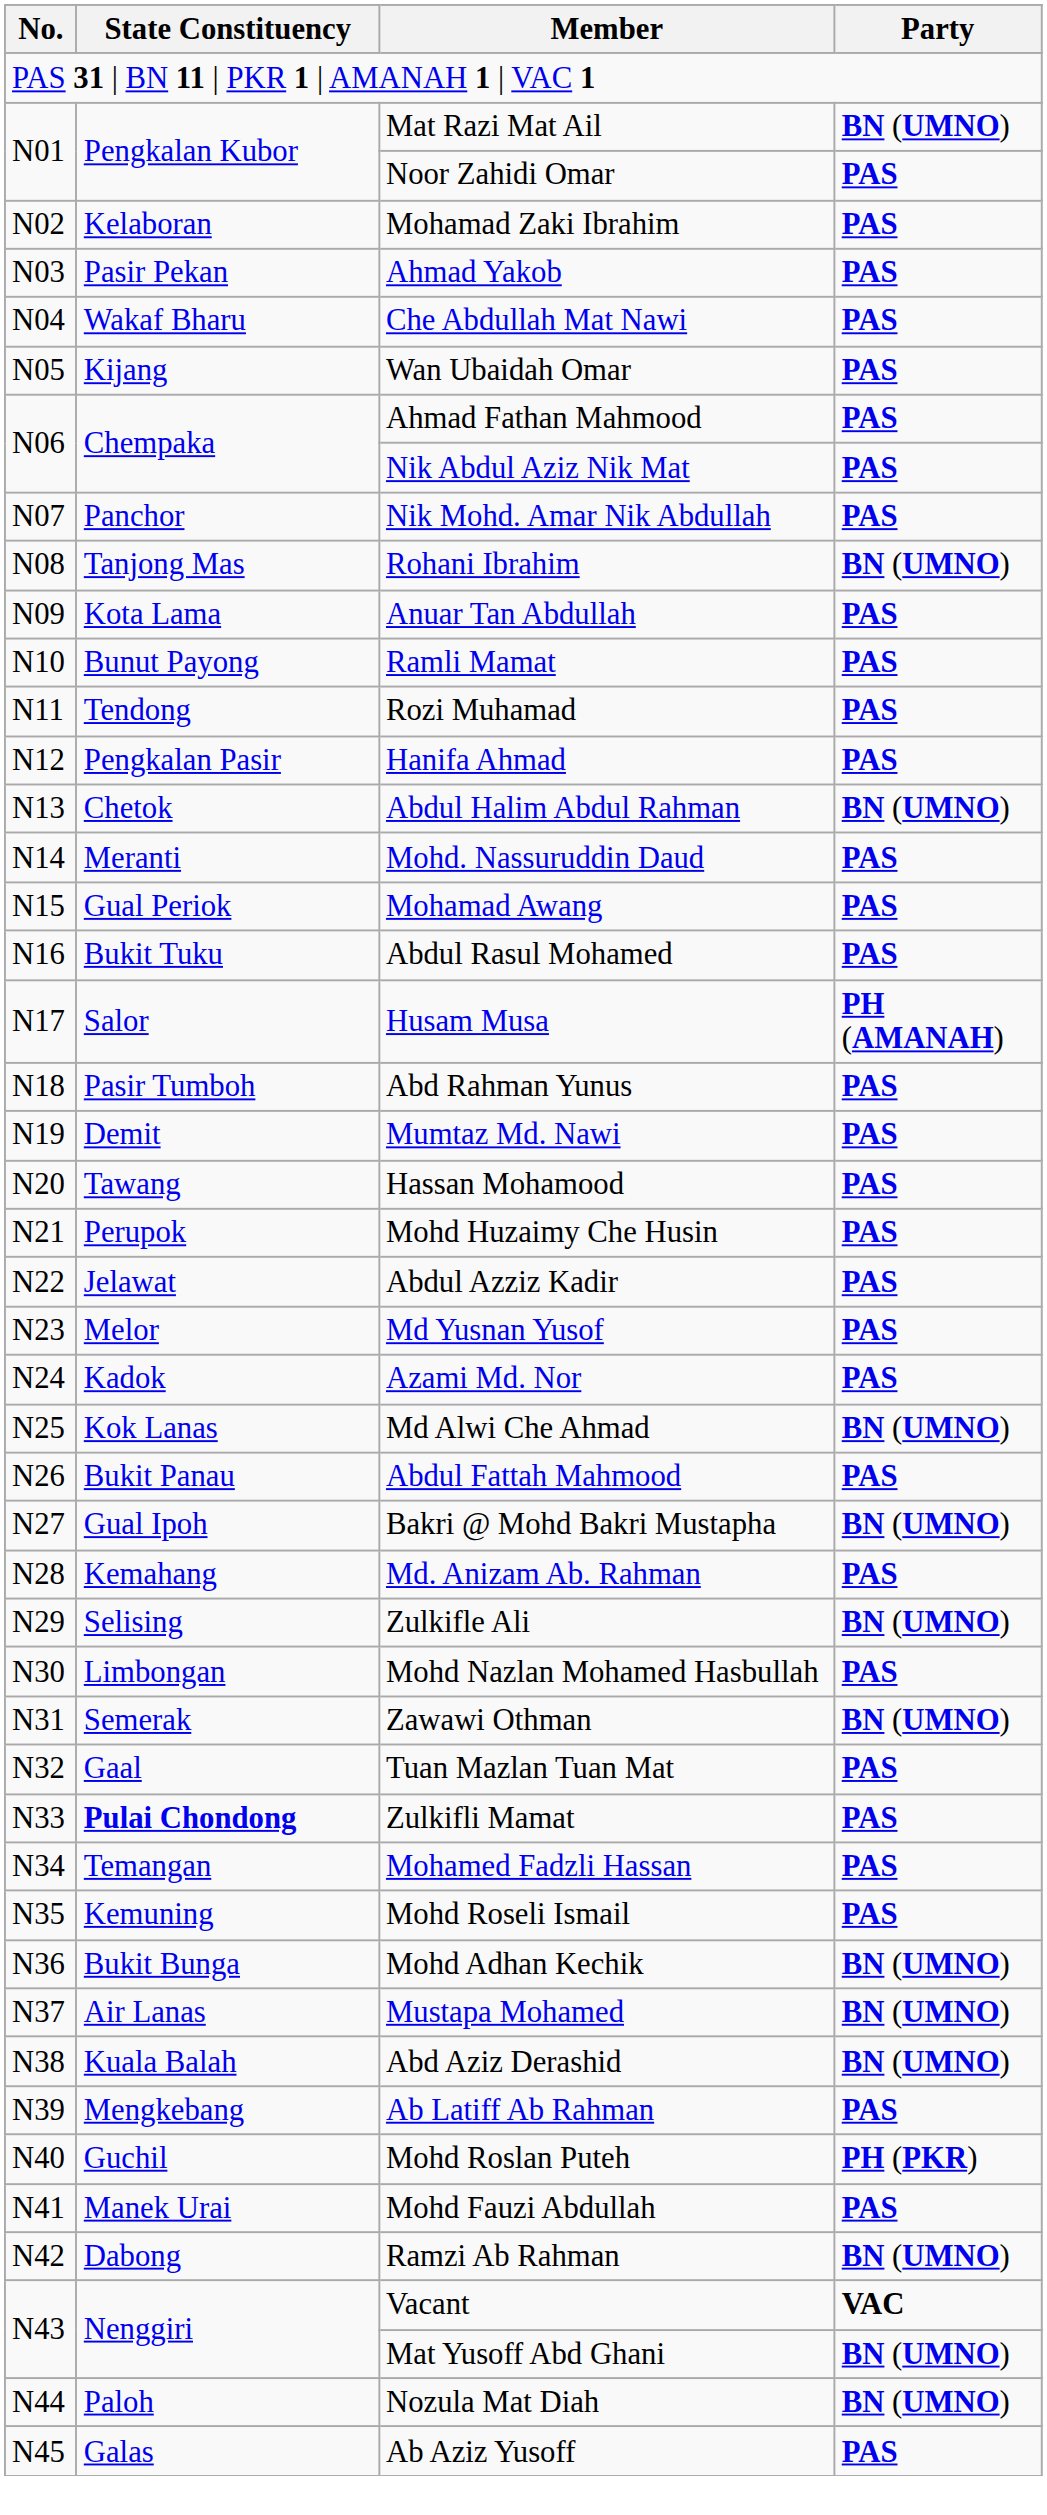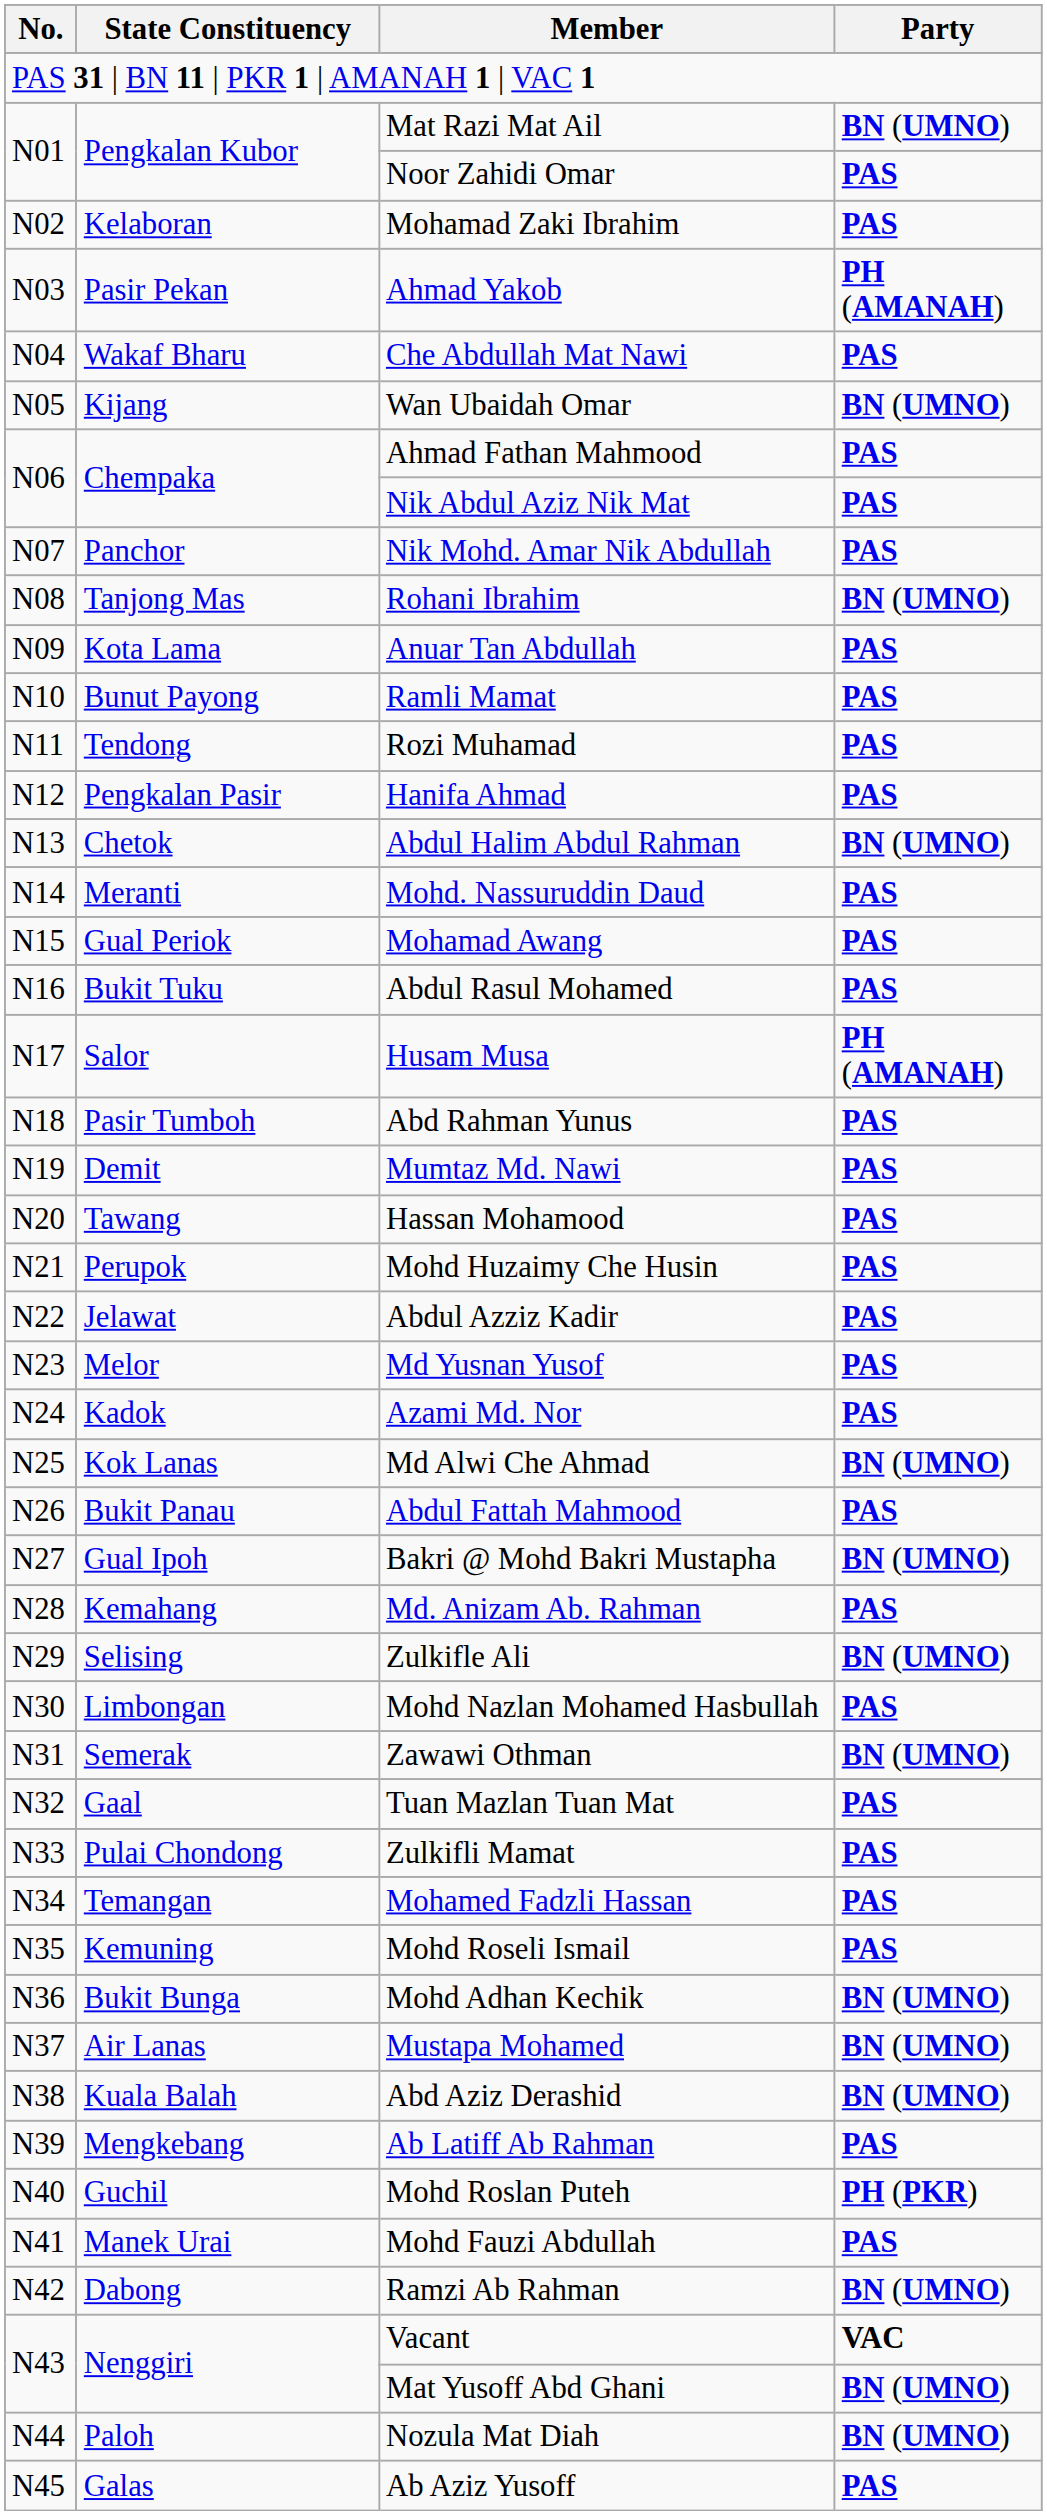(870, 272) PAS -> (923, 289) PH (AMANAH)
(870, 369) PAS -> (926, 404) BN (UMNO)
(190, 1817) bold -> (183, 1851) normal
